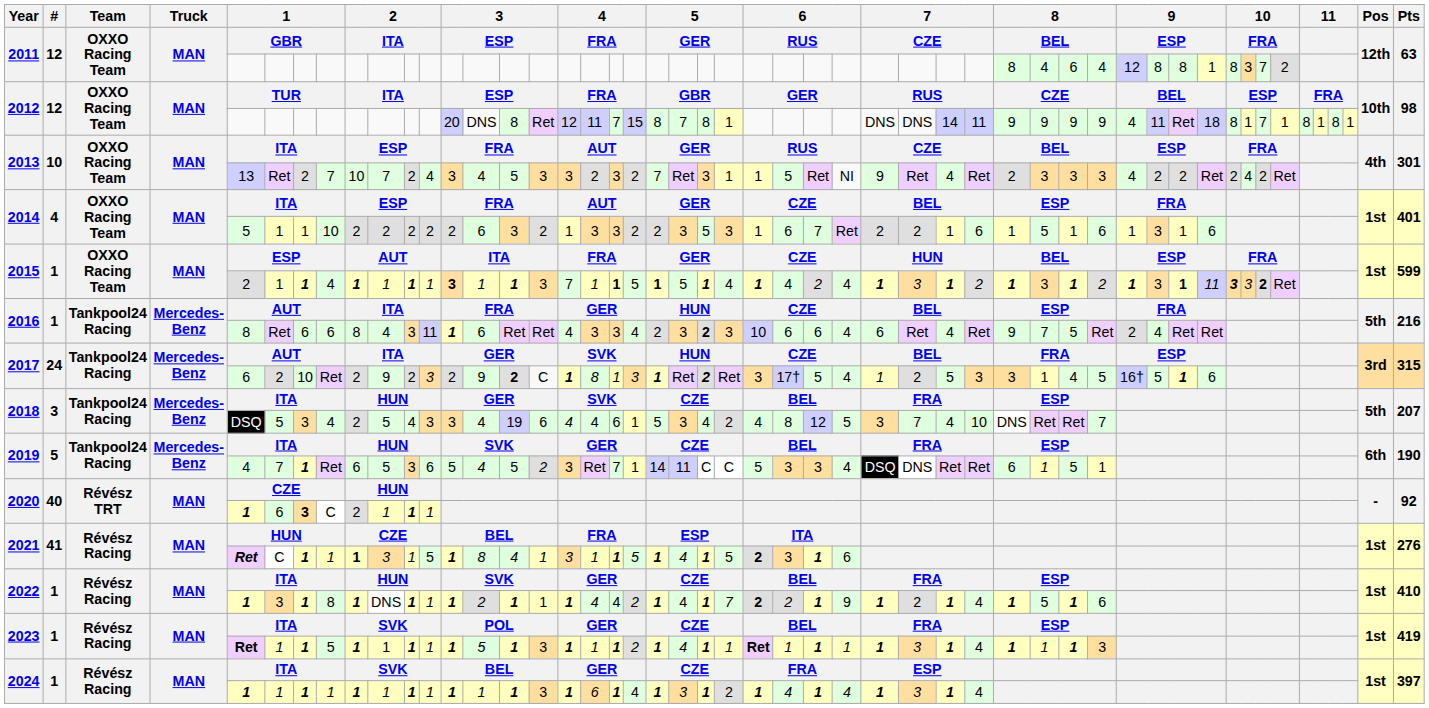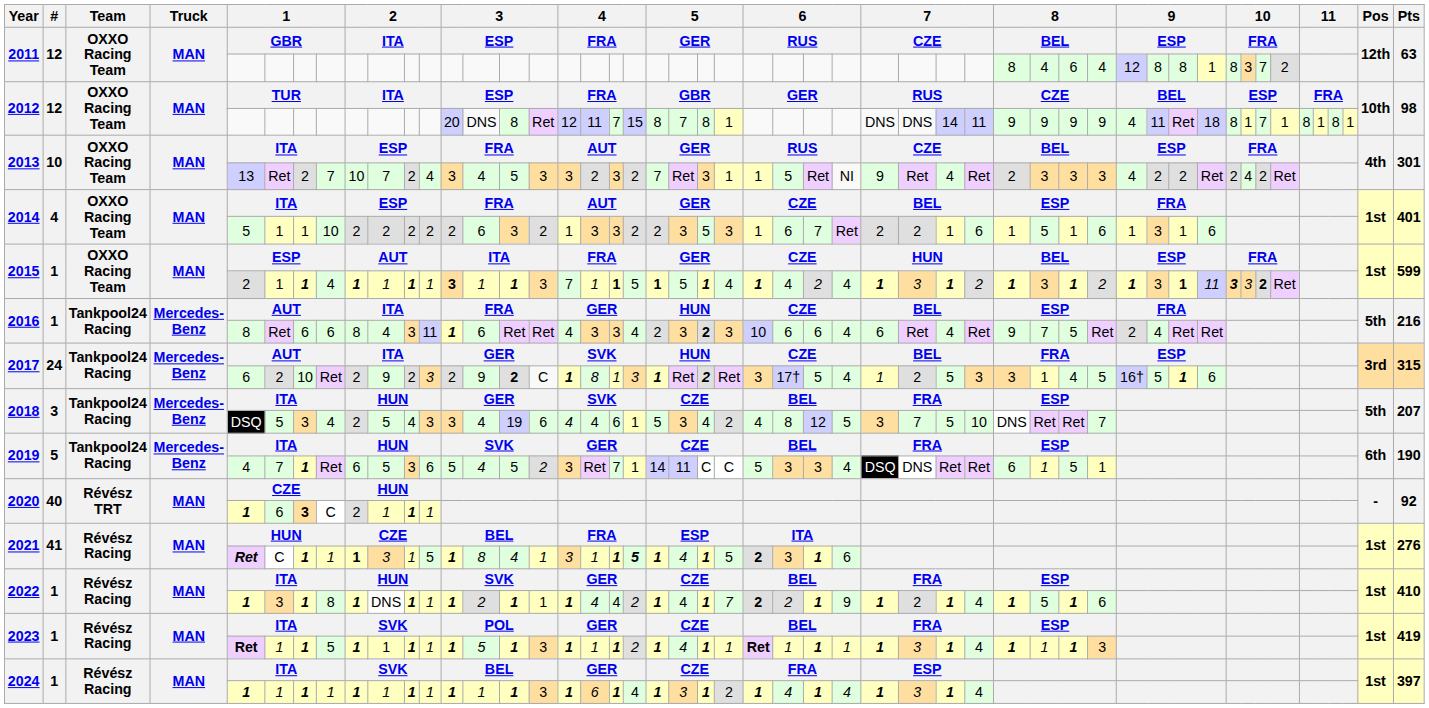(950, 422) 4 -> (950, 422) 5
(635, 557) normal -> (635, 557) bold
